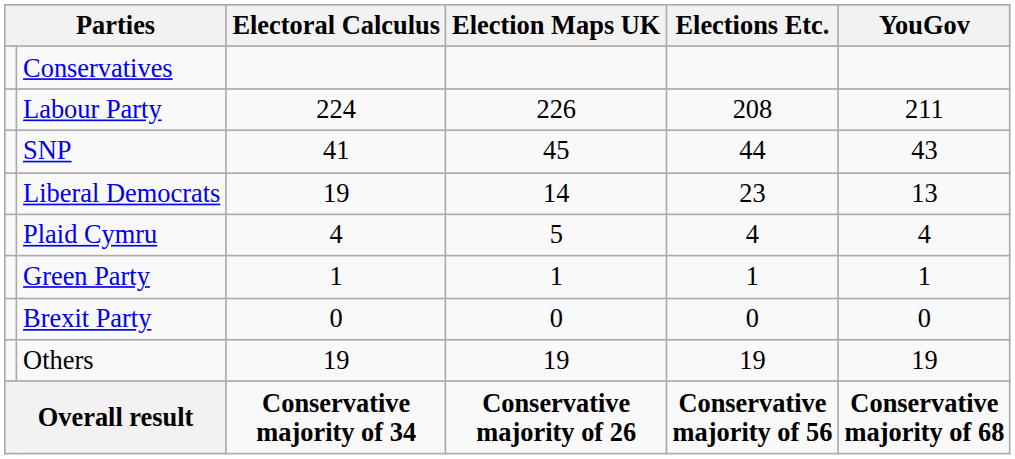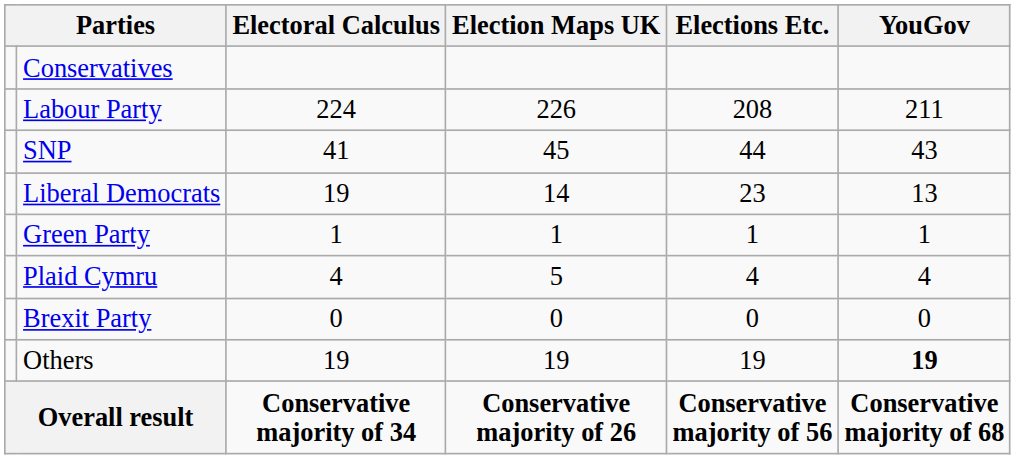rows swapped: (90, 234) <-> (86, 276)
(924, 360) normal -> (924, 360) bold
